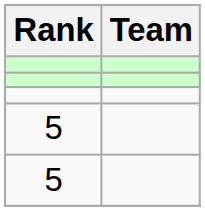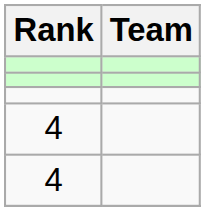(54, 127) 5 -> (54, 127) 4
(54, 179) 5 -> (54, 179) 4
